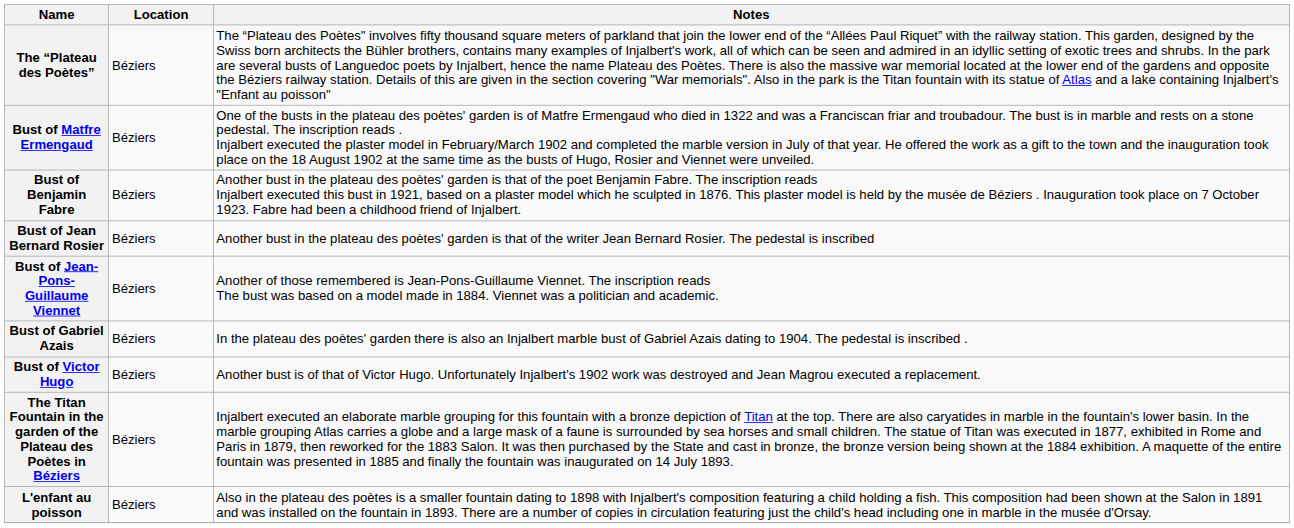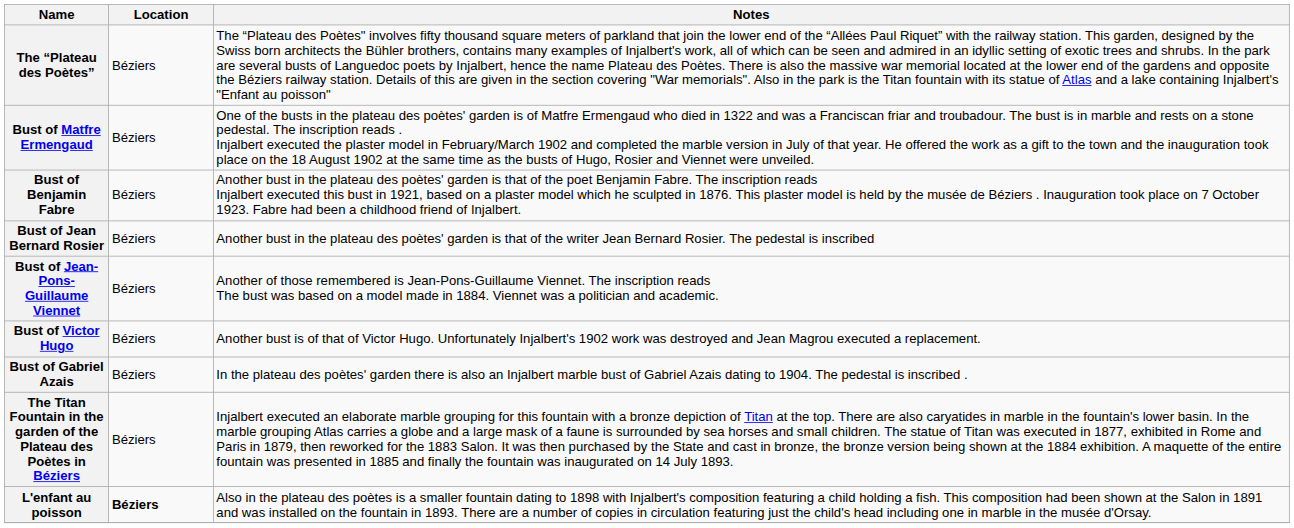rows swapped: (57, 374) <-> (57, 339)
(134, 504) normal -> (135, 504) bold
